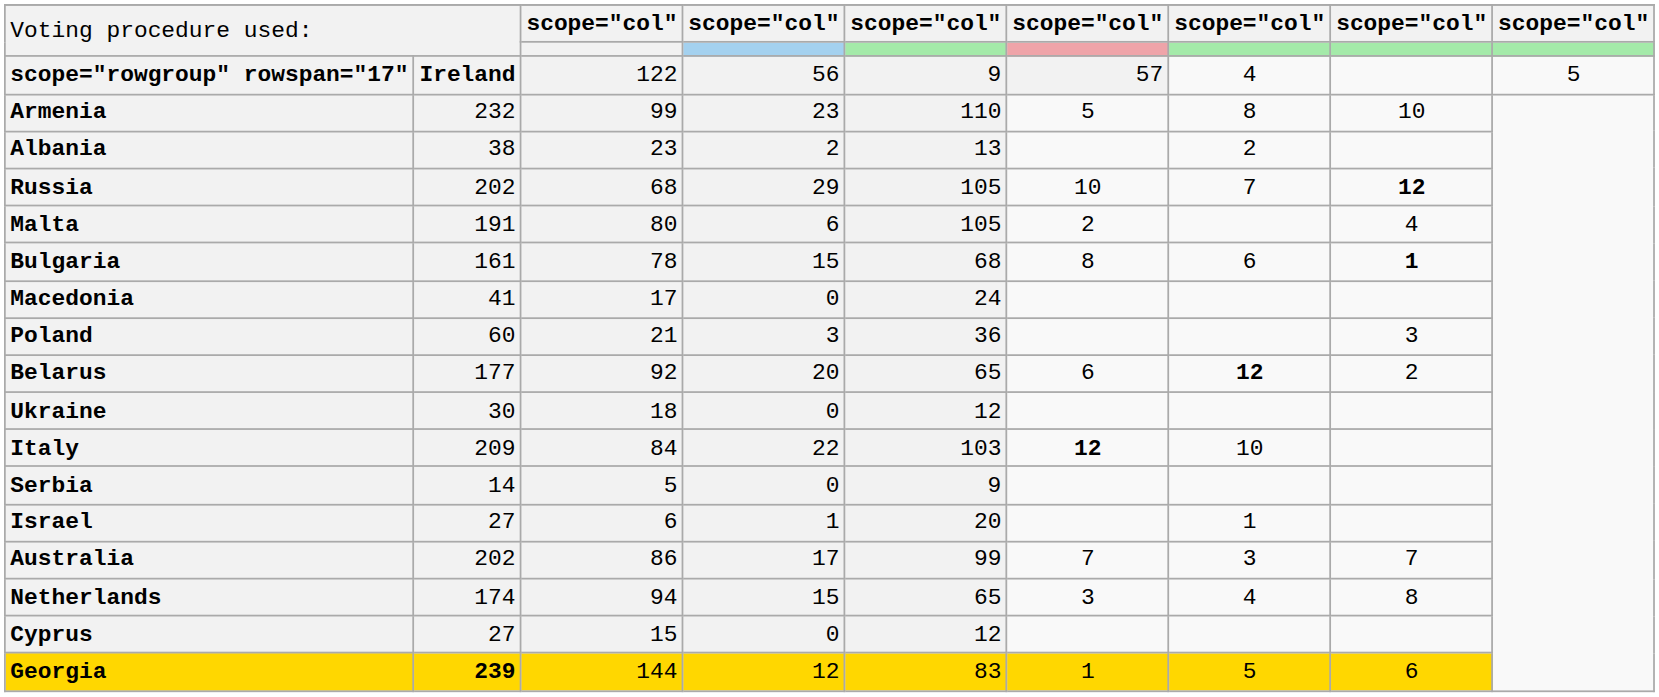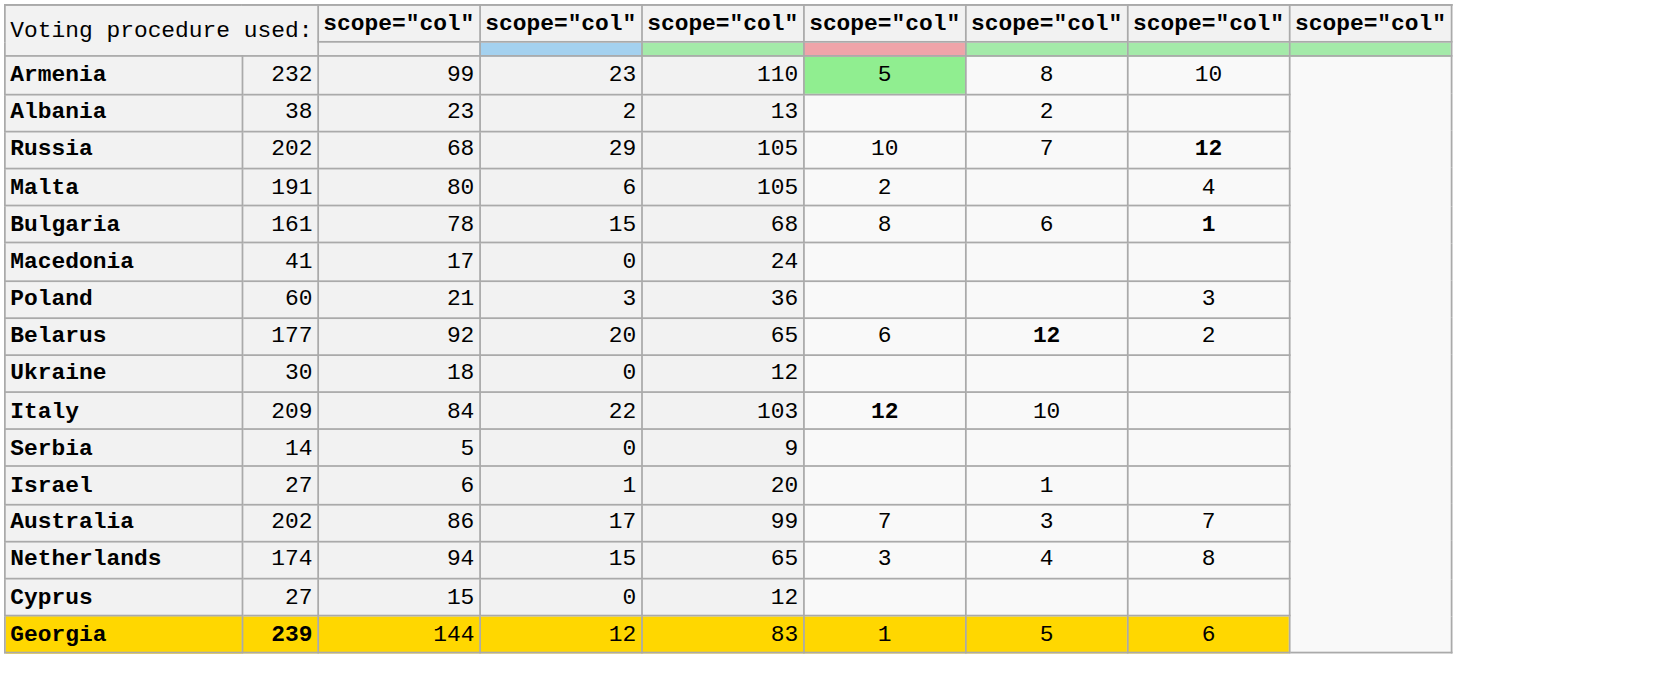- row: (209, 75)
(1088, 113) no background -> (885, 75) lightgreen background
